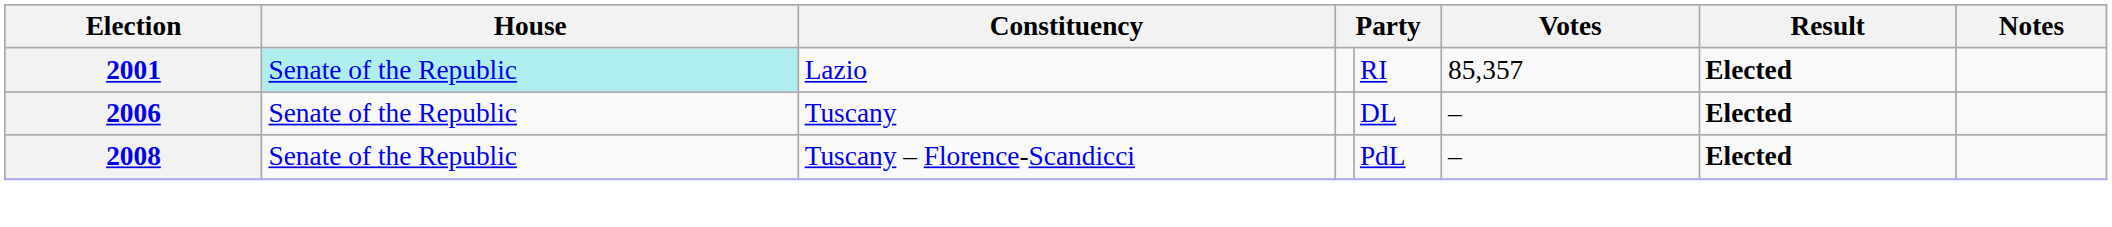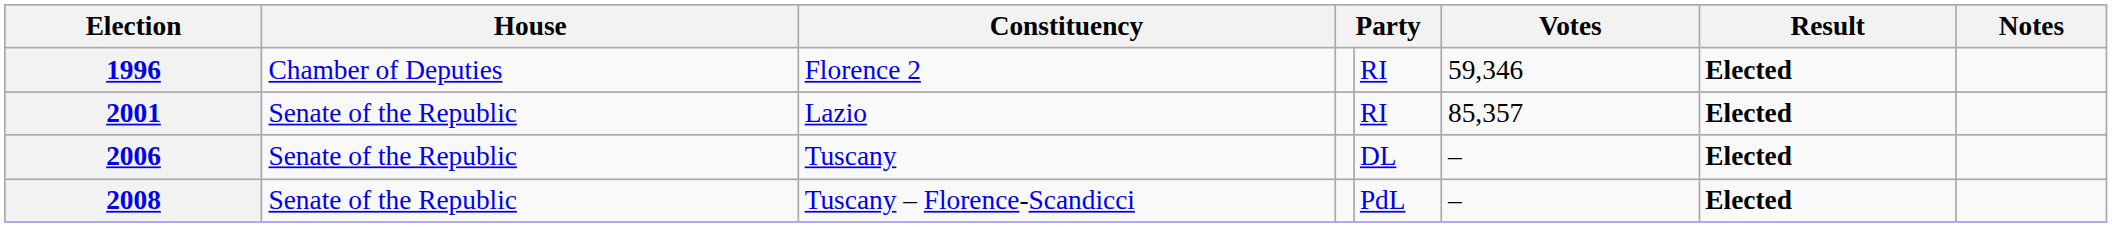+ row: (134, 69)
(393, 69) paleturquoise background -> (393, 112) no background
